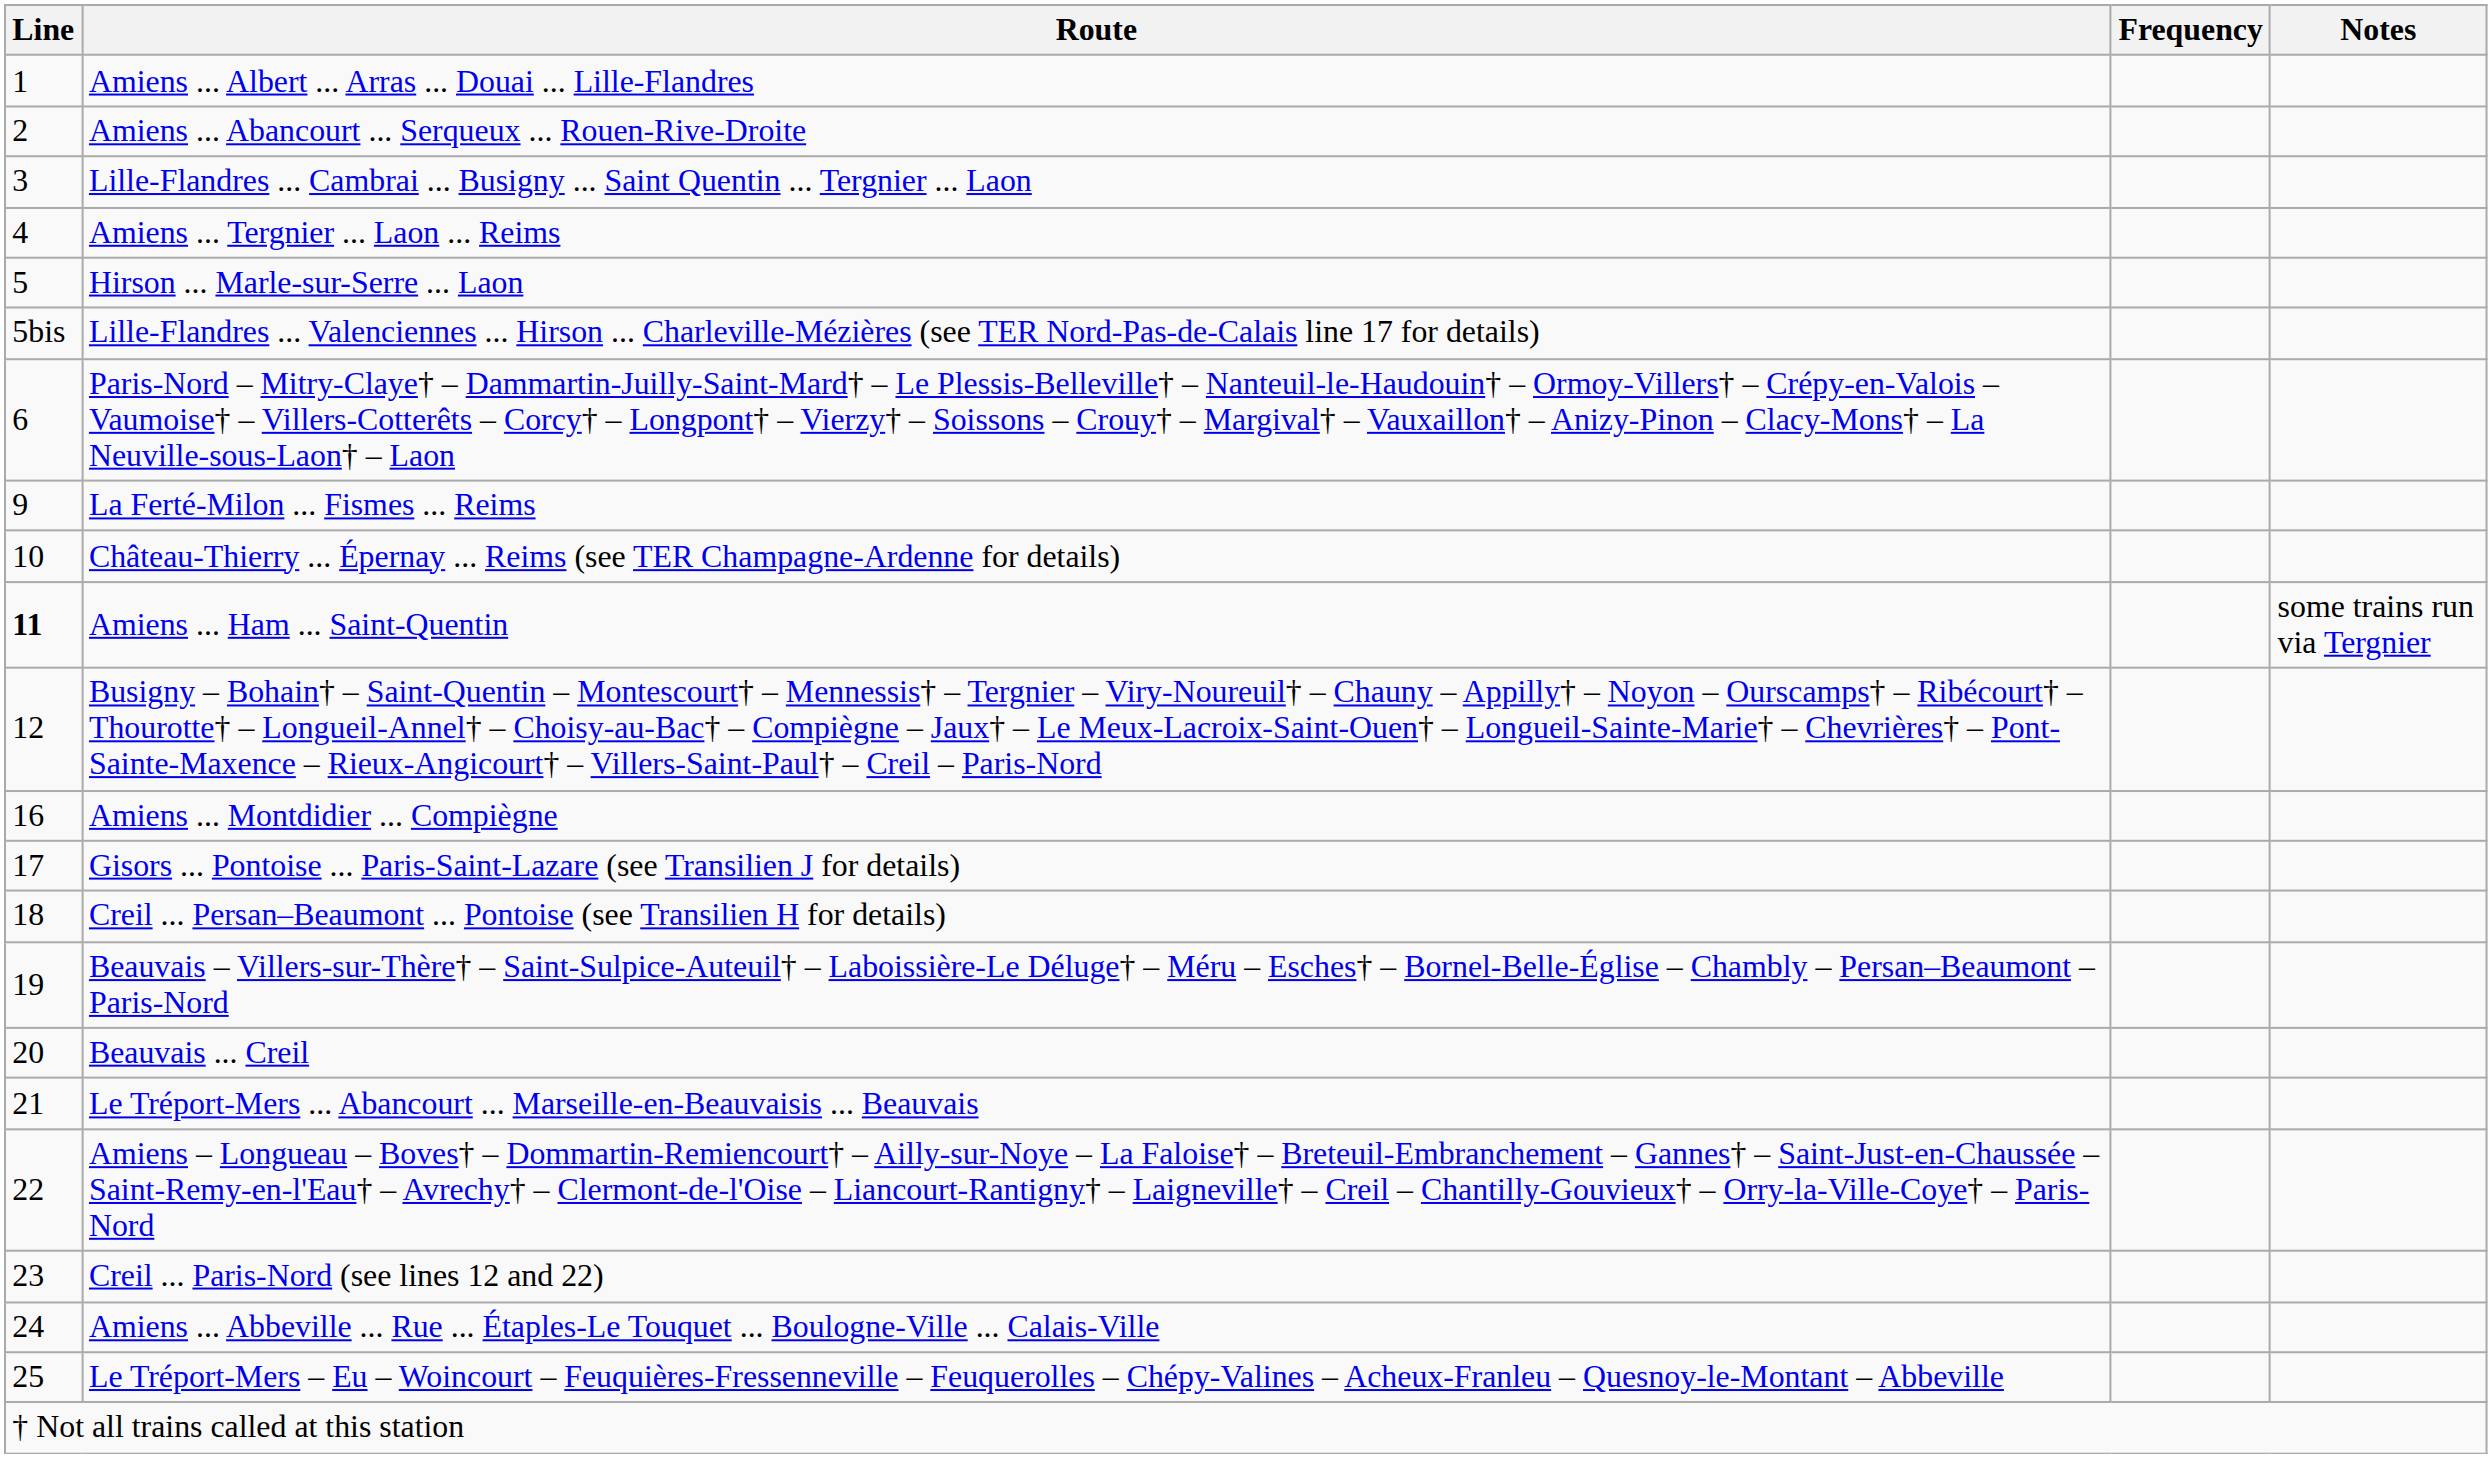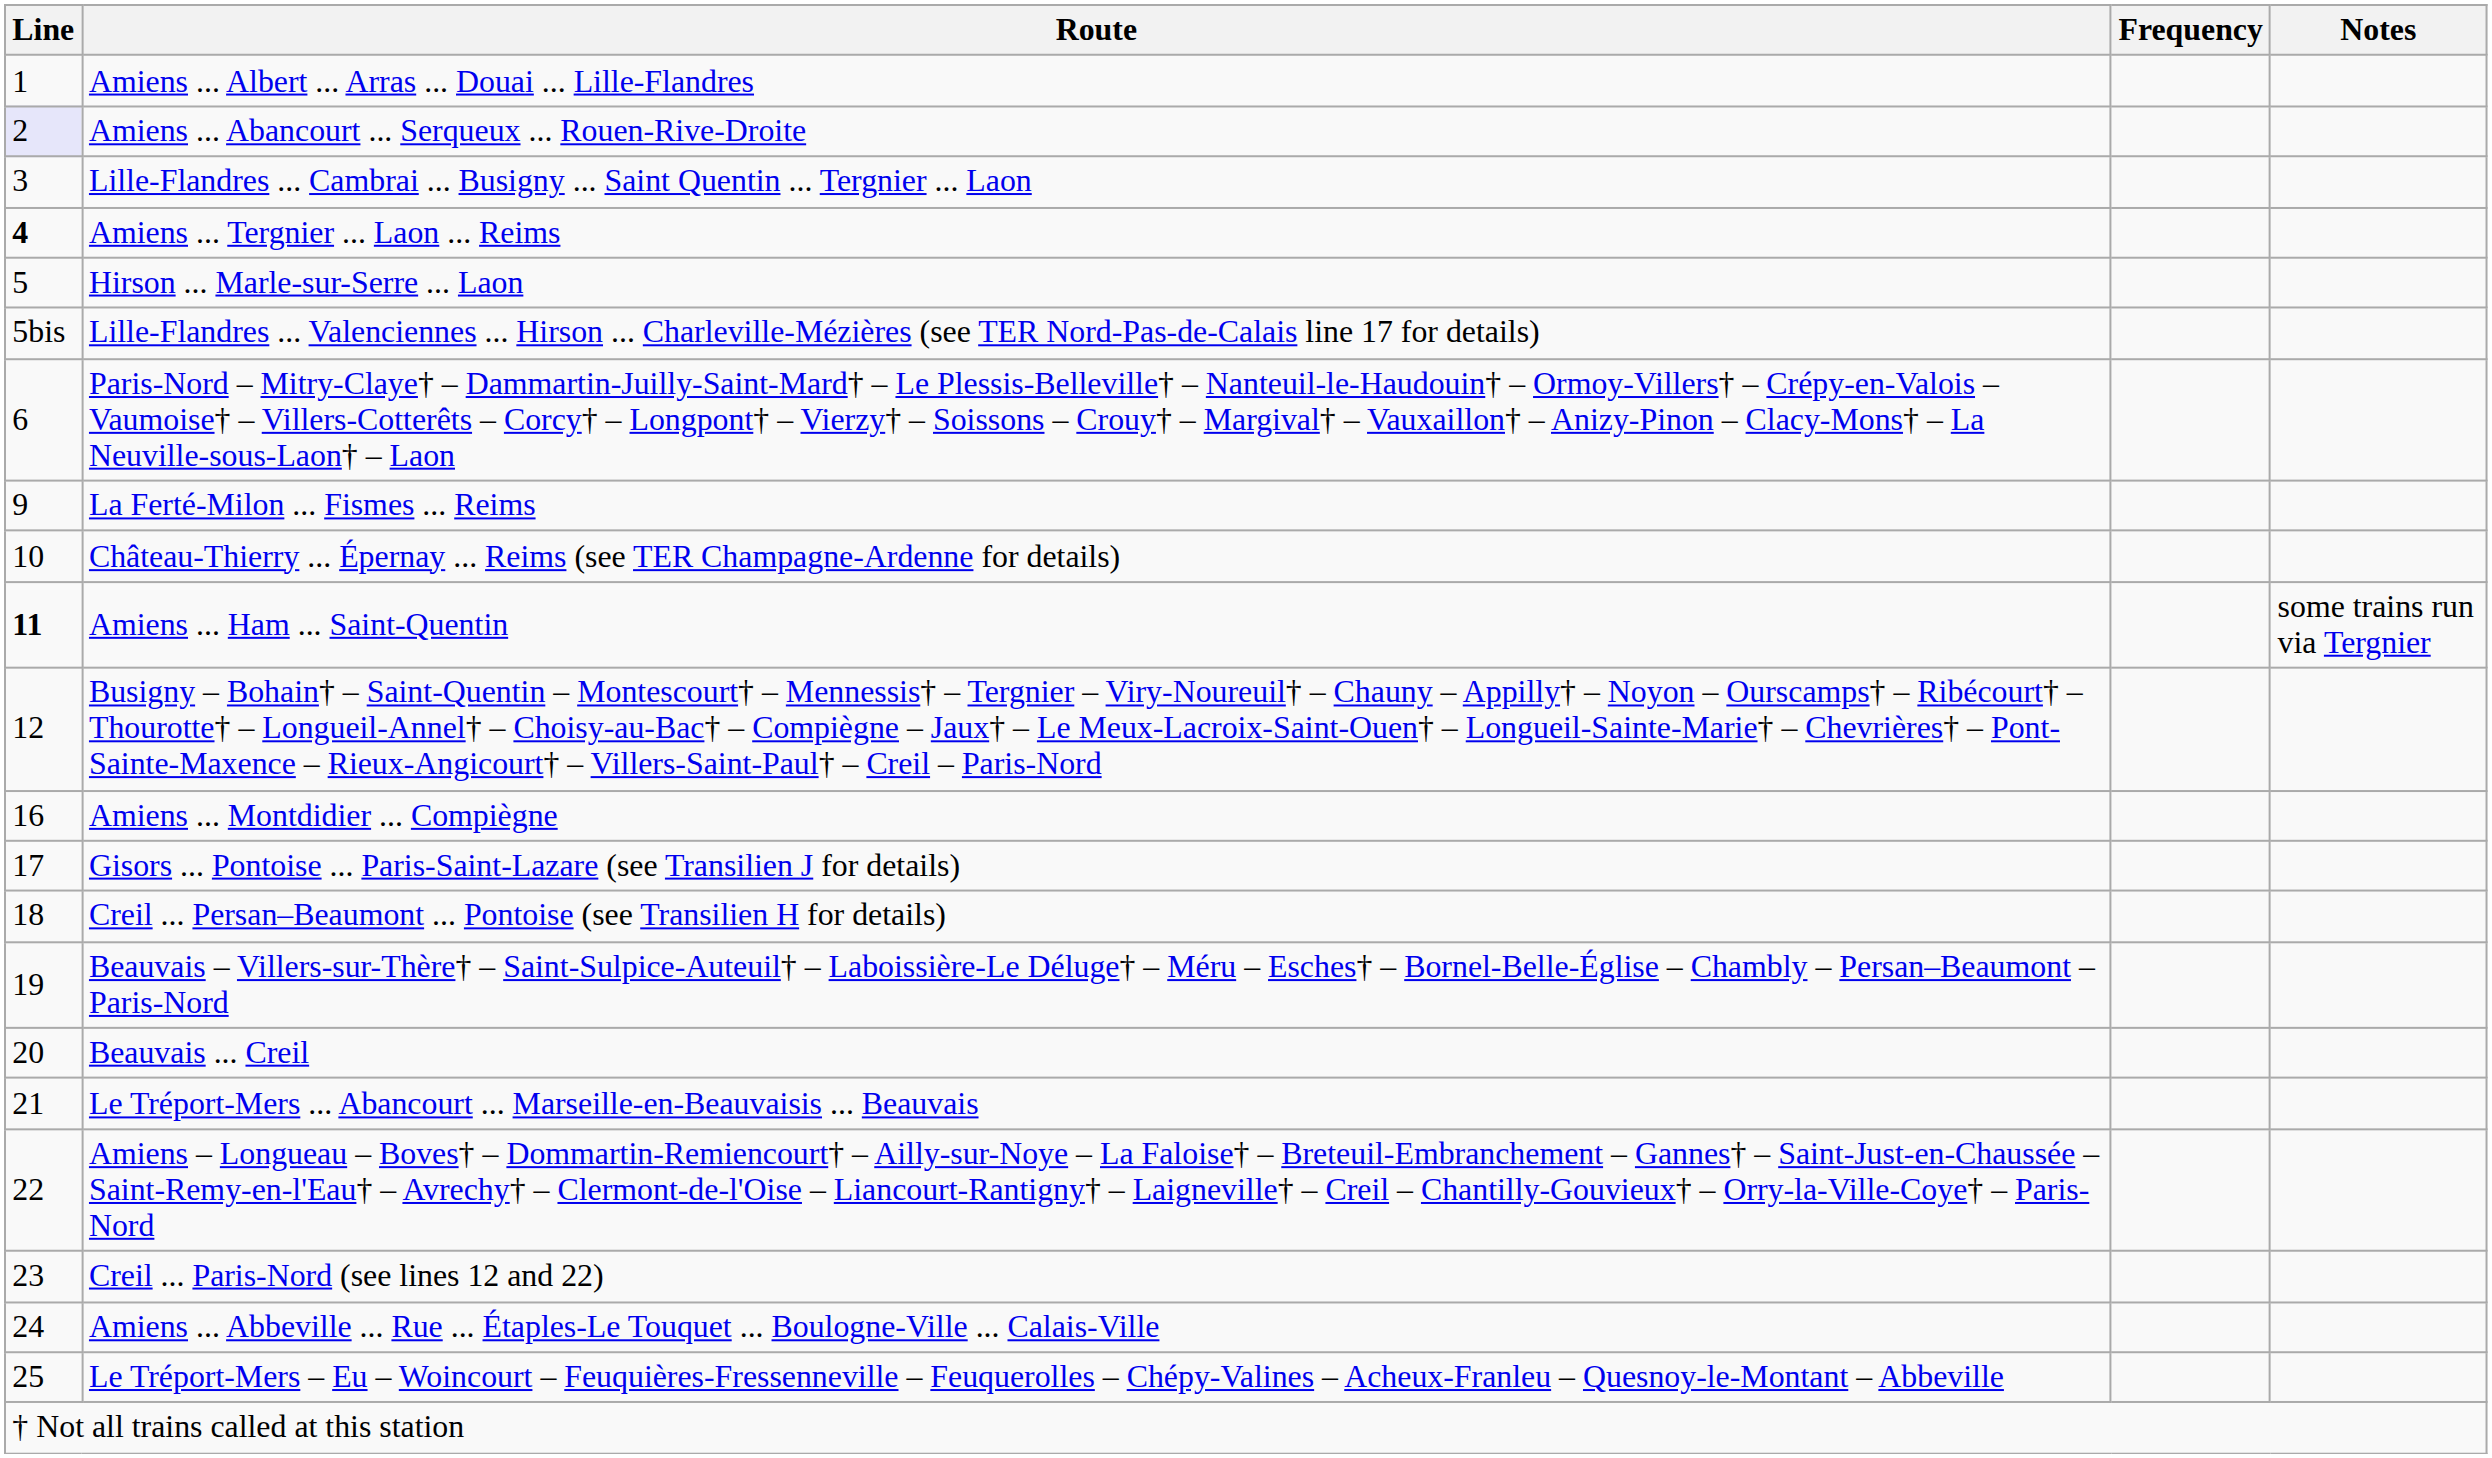(20, 130) no background -> (20, 130) lavender background
(20, 231) normal -> (20, 231) bold
